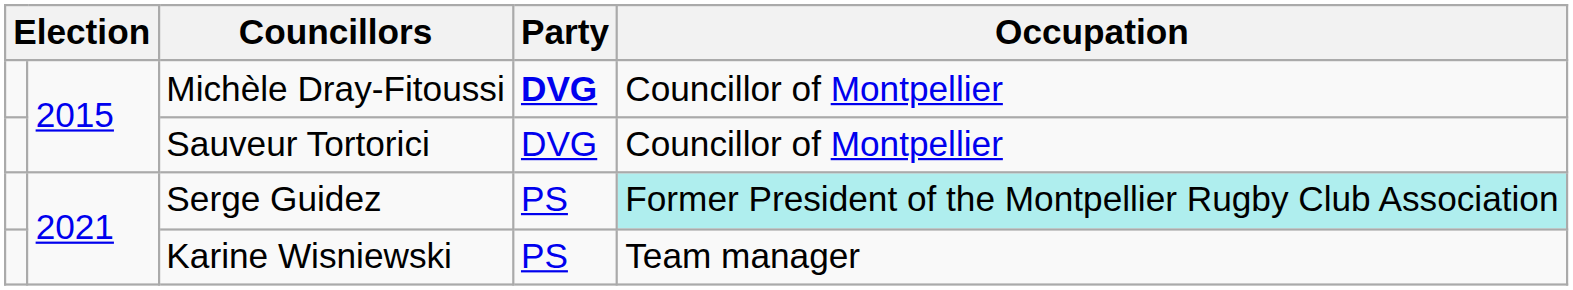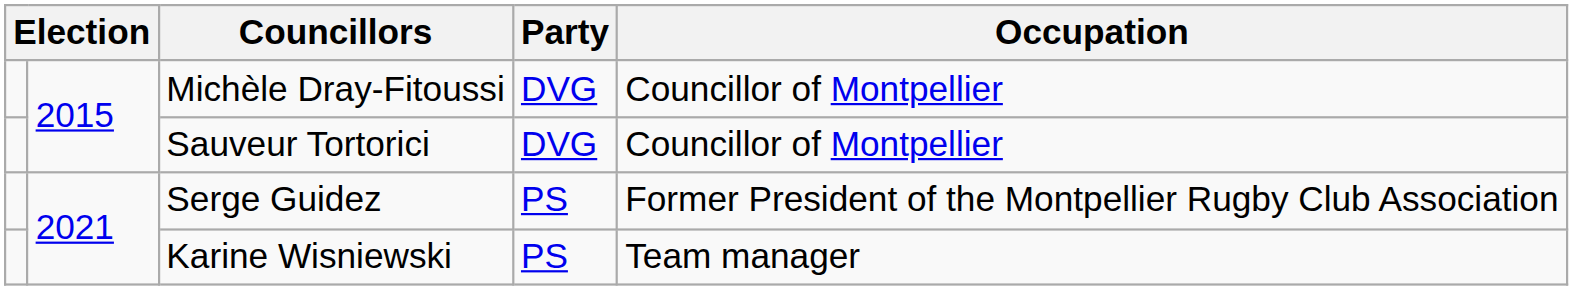(559, 88) bold -> (559, 88) normal
(1092, 199) paleturquoise background -> (1092, 199) no background
